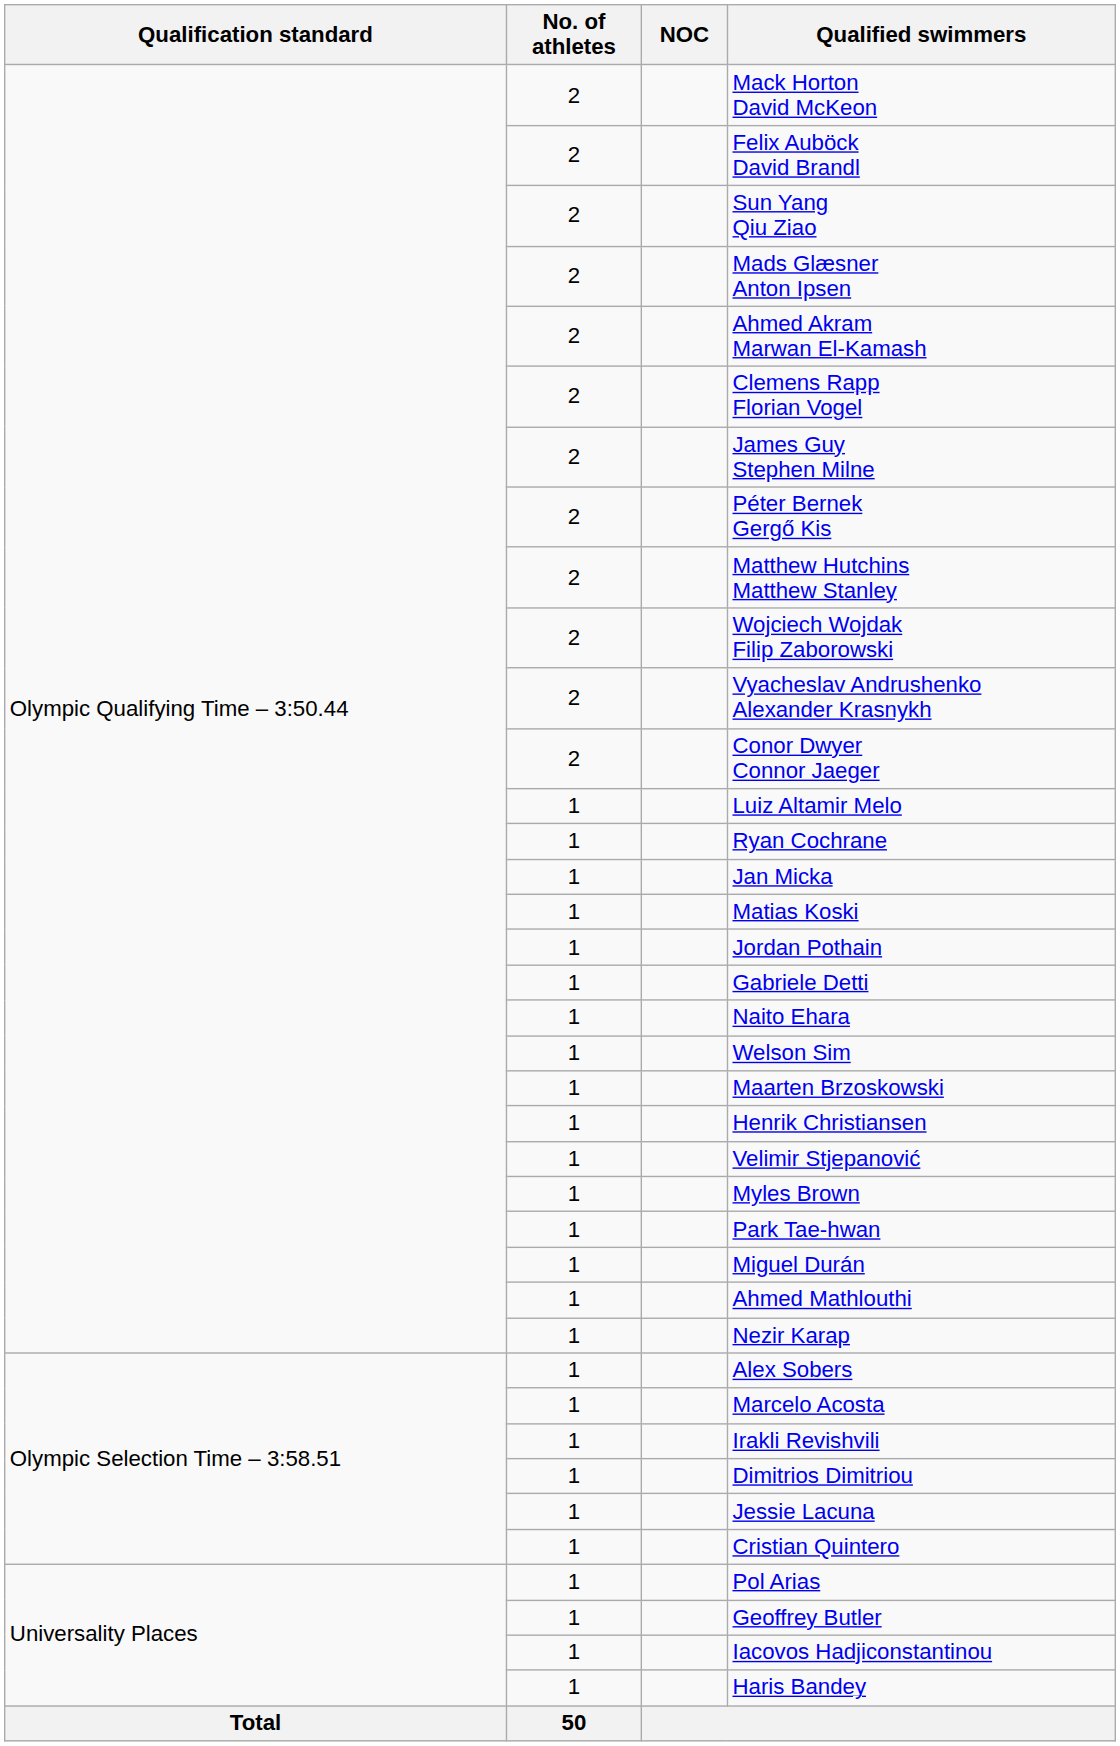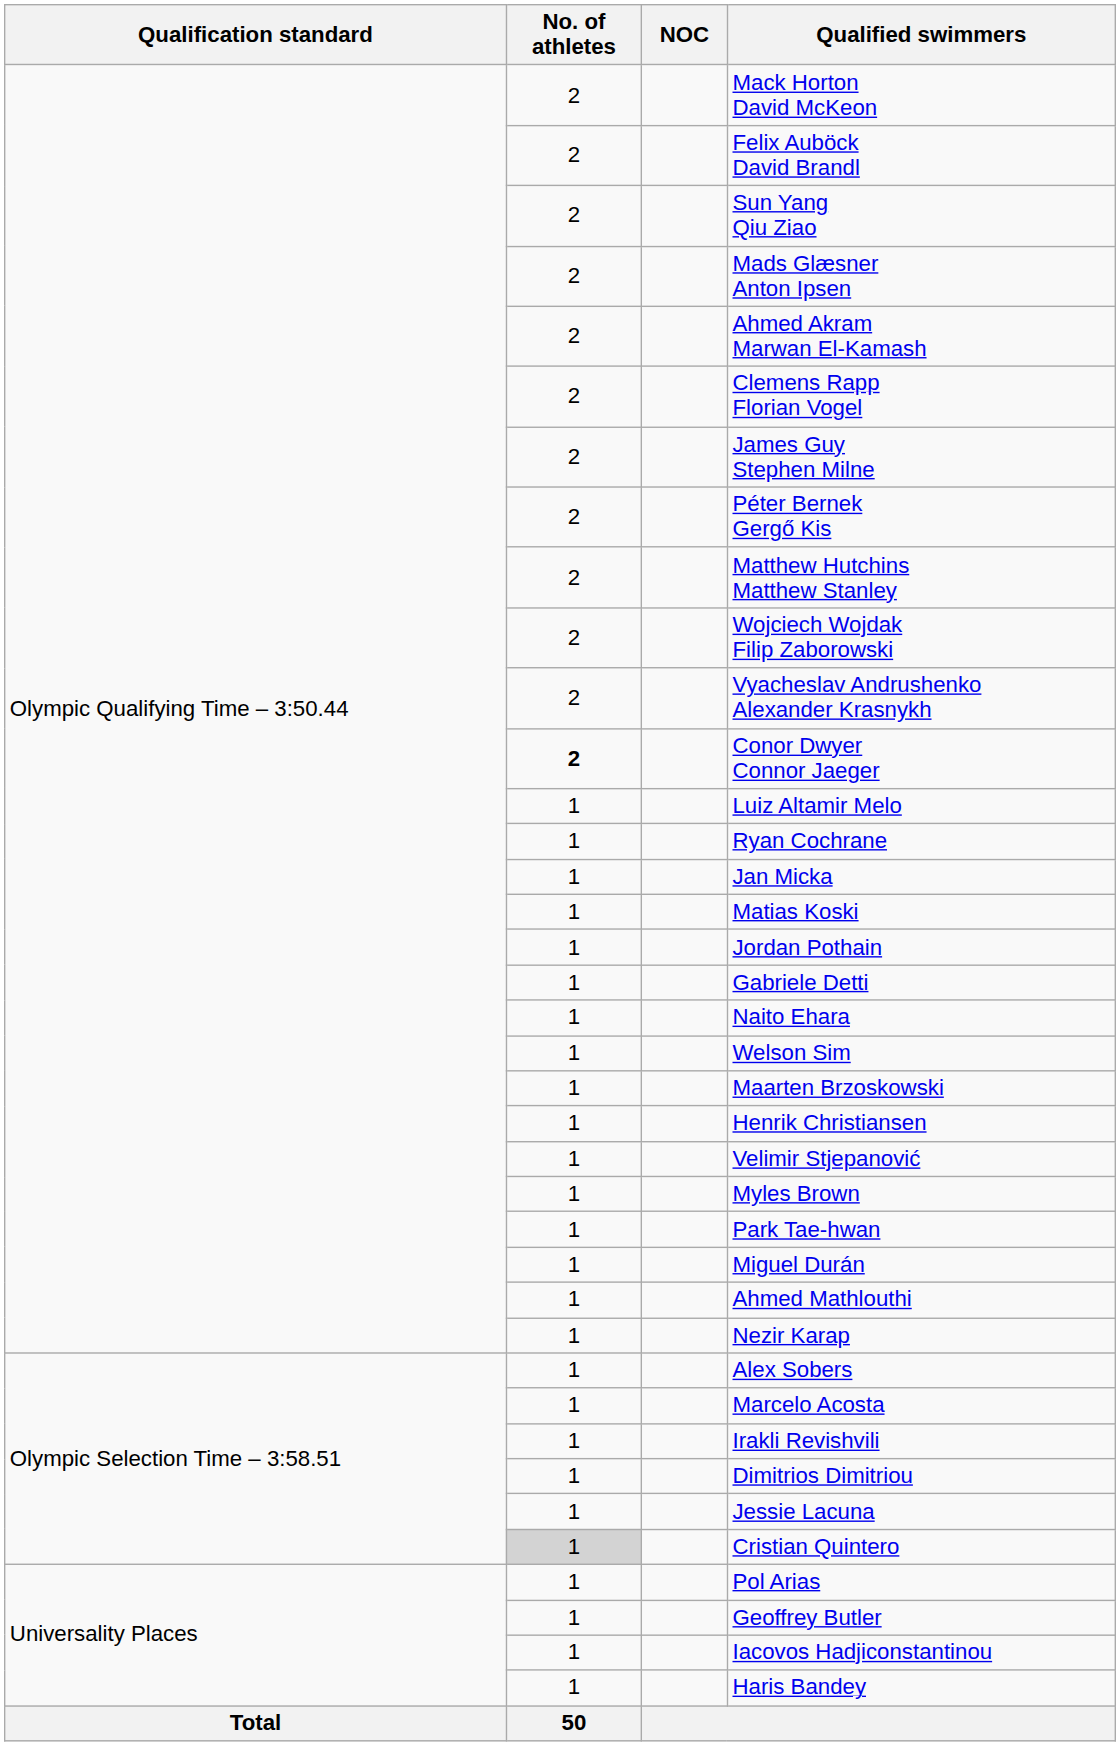(574, 758) normal -> (574, 758) bold
(574, 1546) no background -> (574, 1546) lightgrey background
